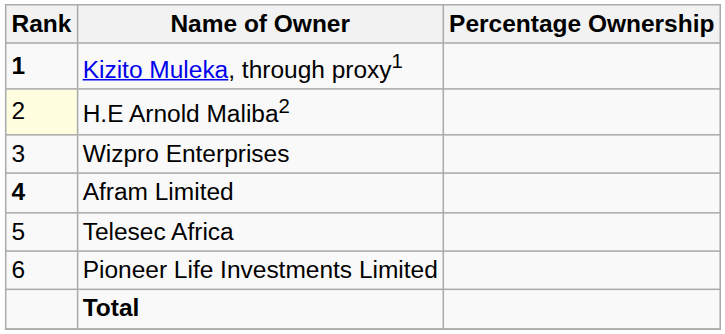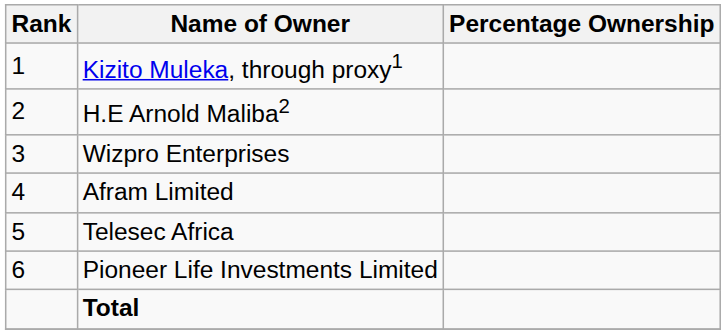(18, 66) bold -> (18, 66) normal
(18, 111) lightyellow background -> (18, 111) no background
(18, 192) bold -> (18, 192) normal
